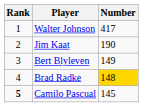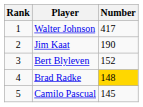(108, 61) 149 -> (108, 61) 152
(18, 94) bold -> (18, 94) normal
